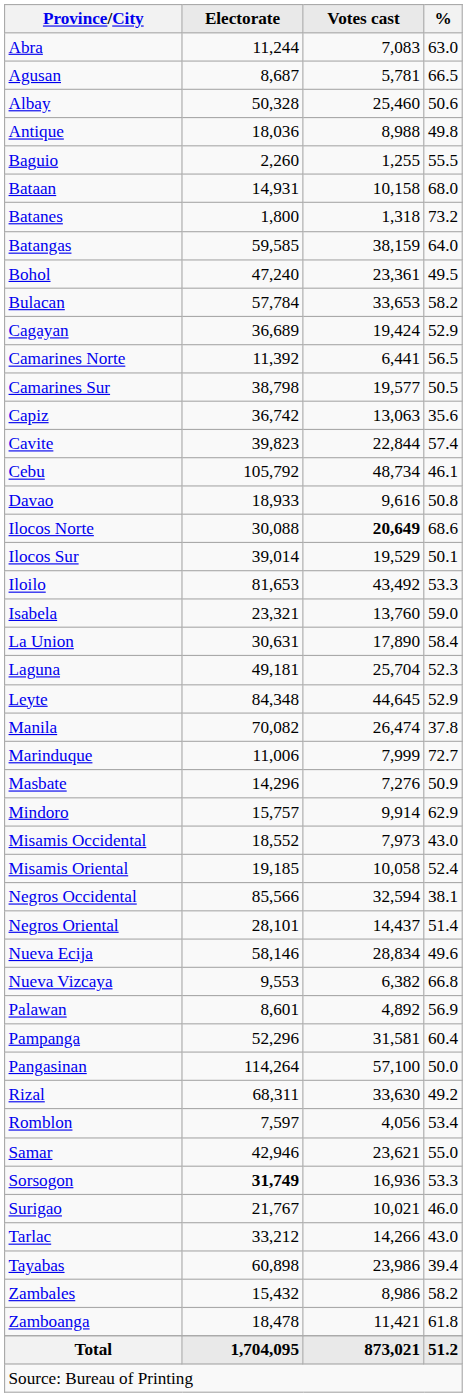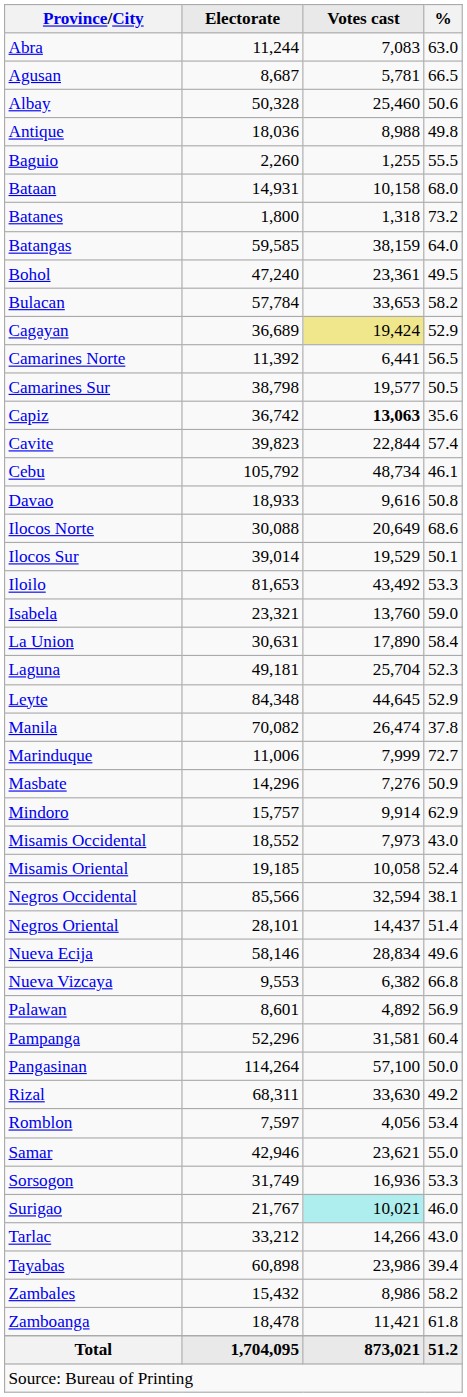(396, 330) no background -> (396, 330) khaki background
(396, 415) normal -> (396, 415) bold
(396, 528) bold -> (396, 528) normal
(275, 1179) bold -> (275, 1179) normal
(396, 1208) no background -> (396, 1208) paleturquoise background
